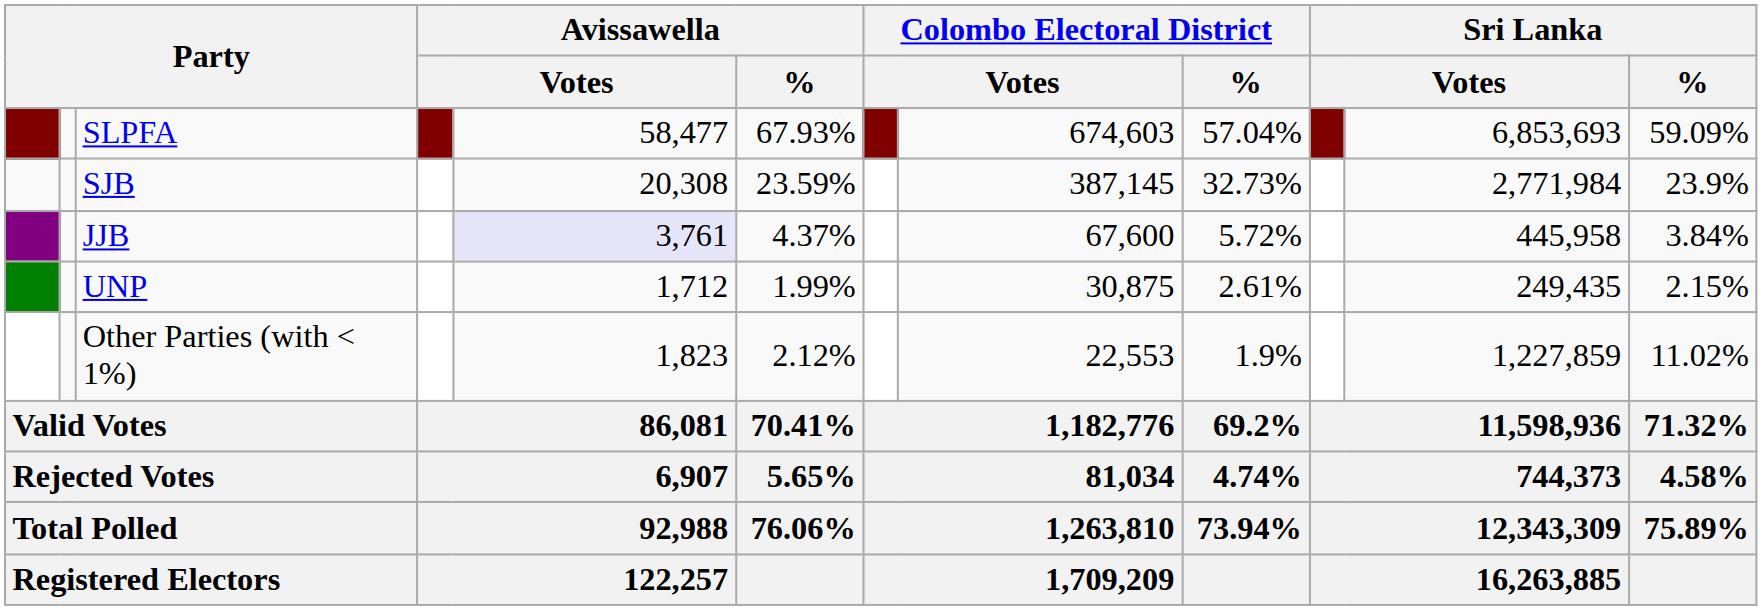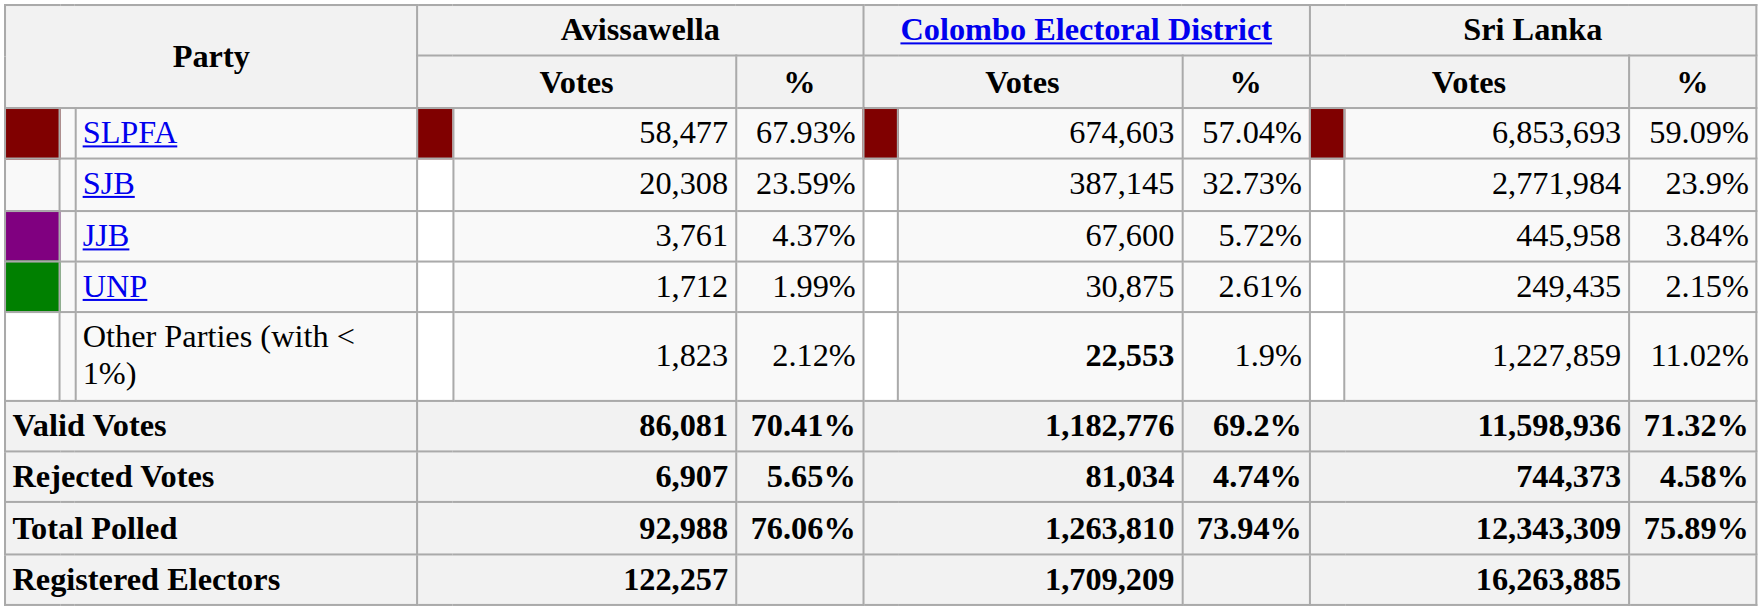(692, 235) lavender background -> (692, 235) no background
(1130, 355) normal -> (1130, 355) bold
